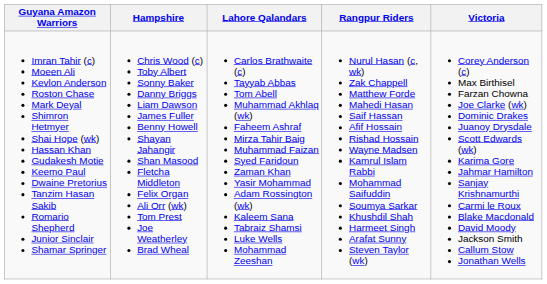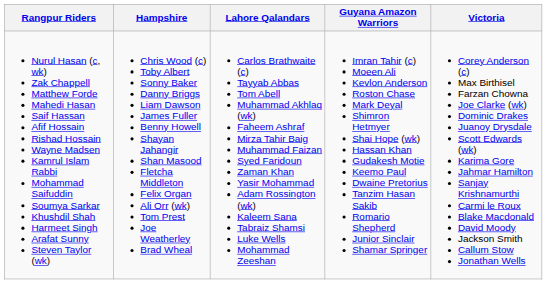columns swapped: (57, 17) <-> (376, 17)
